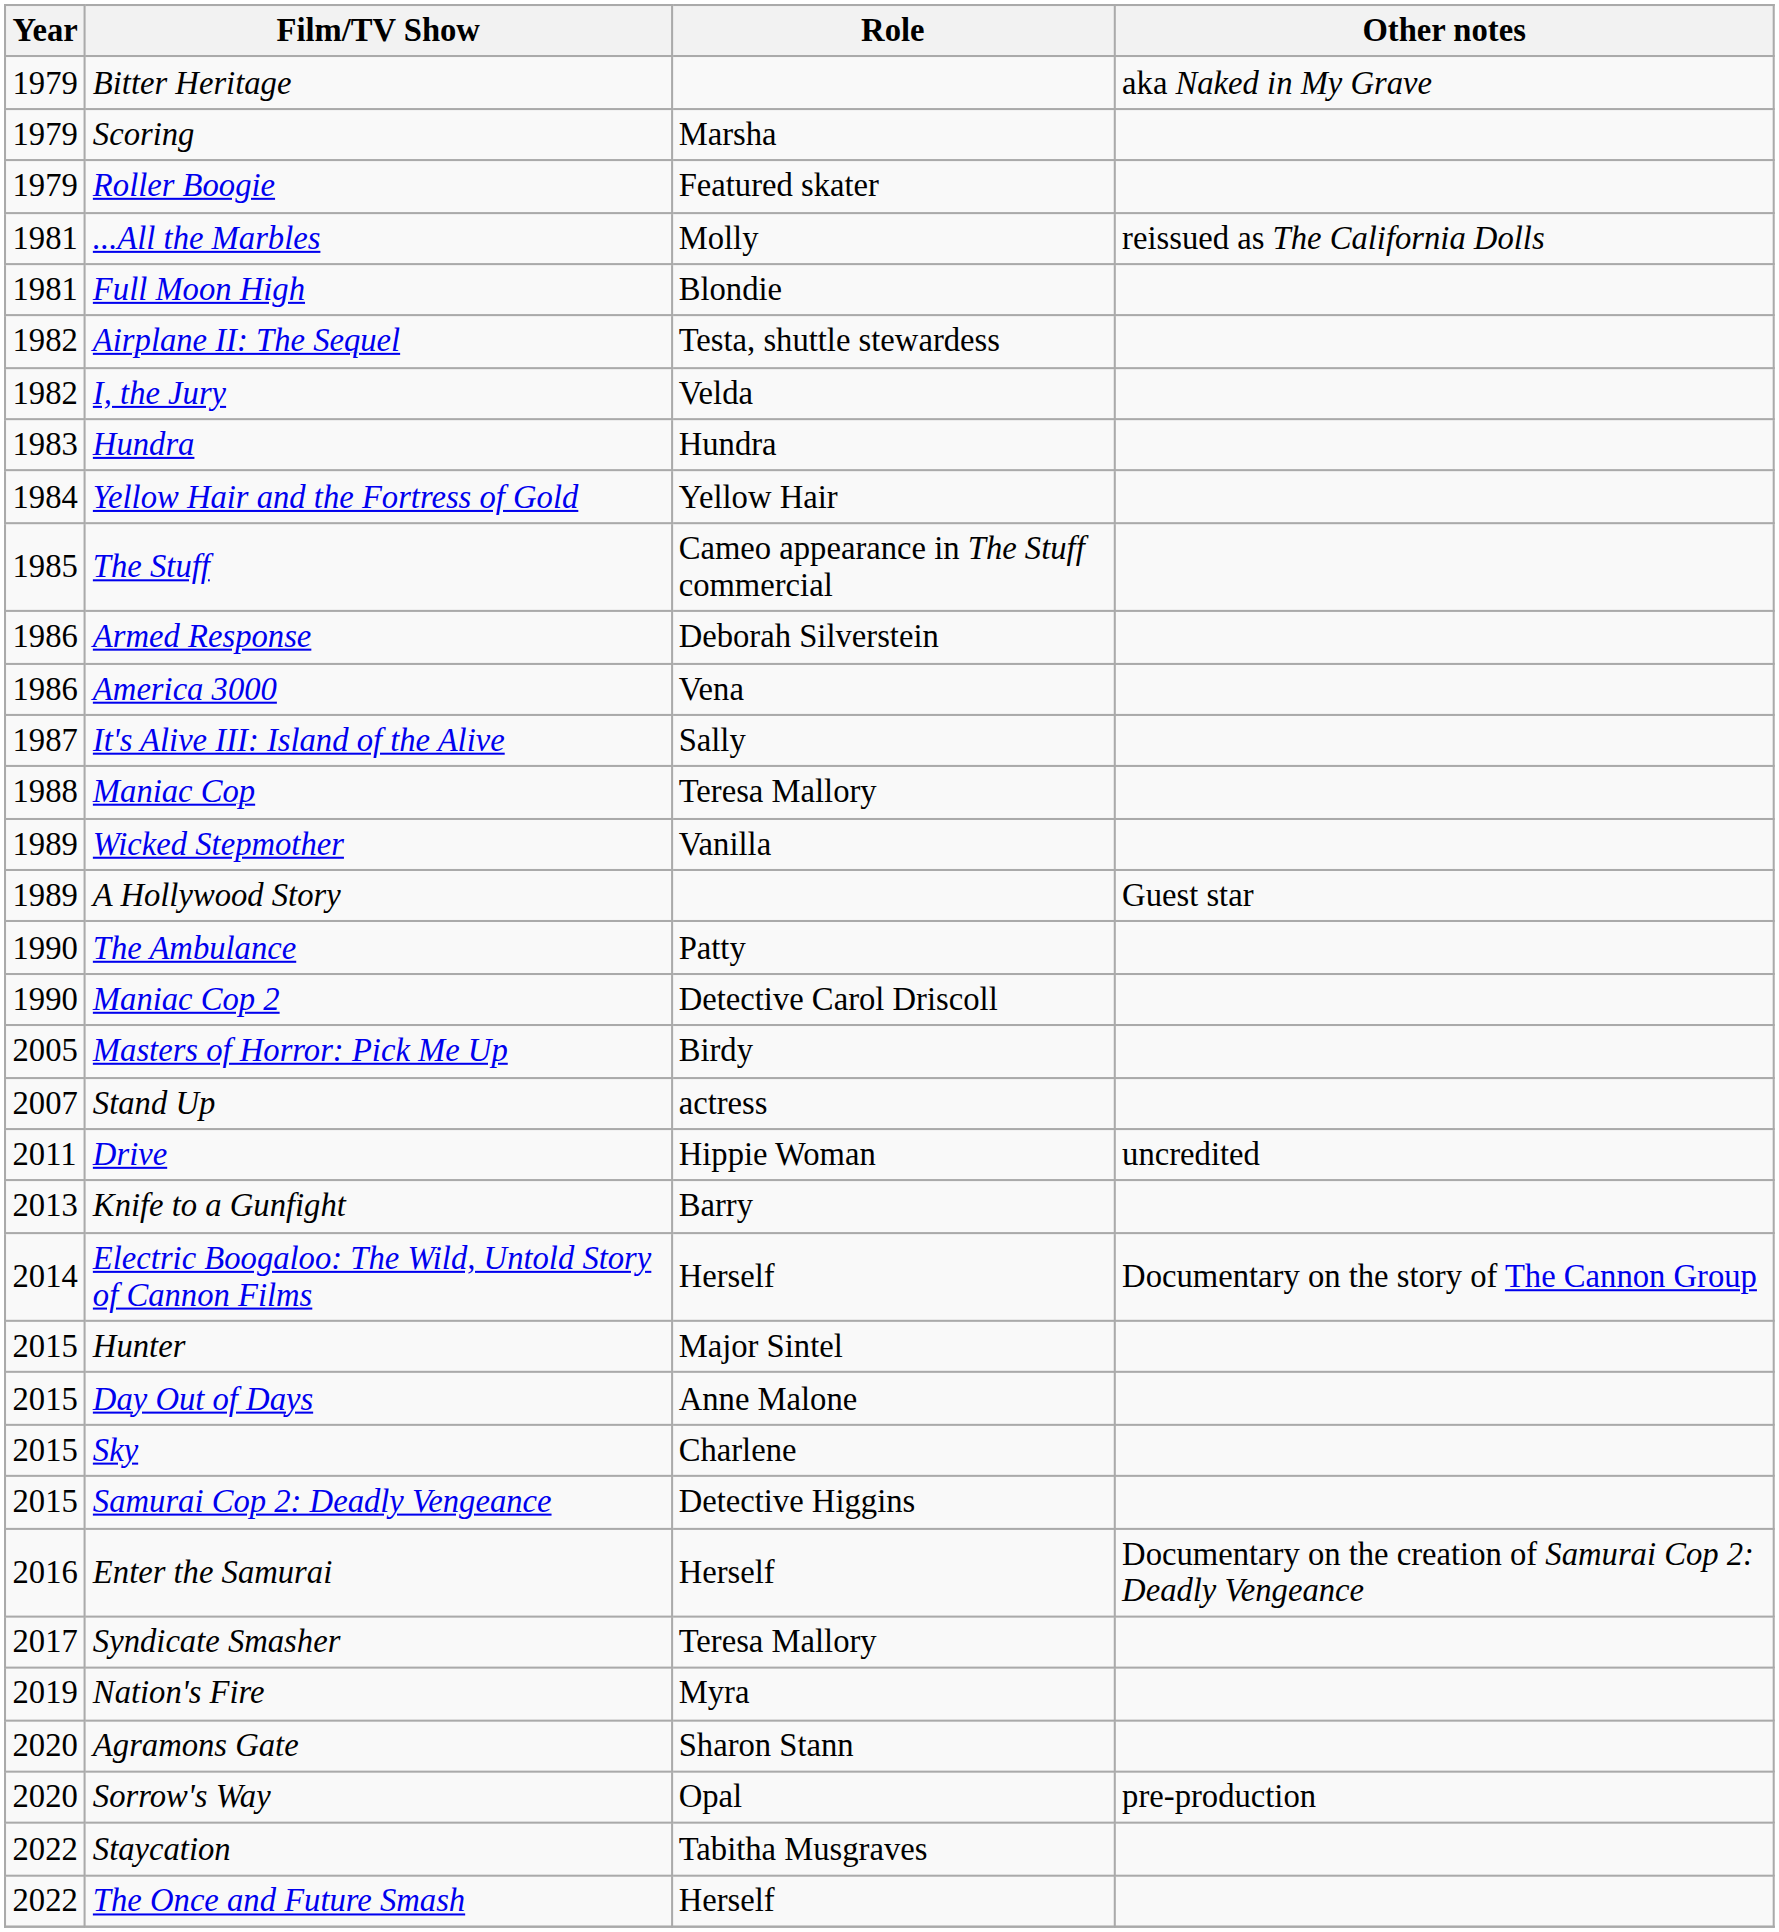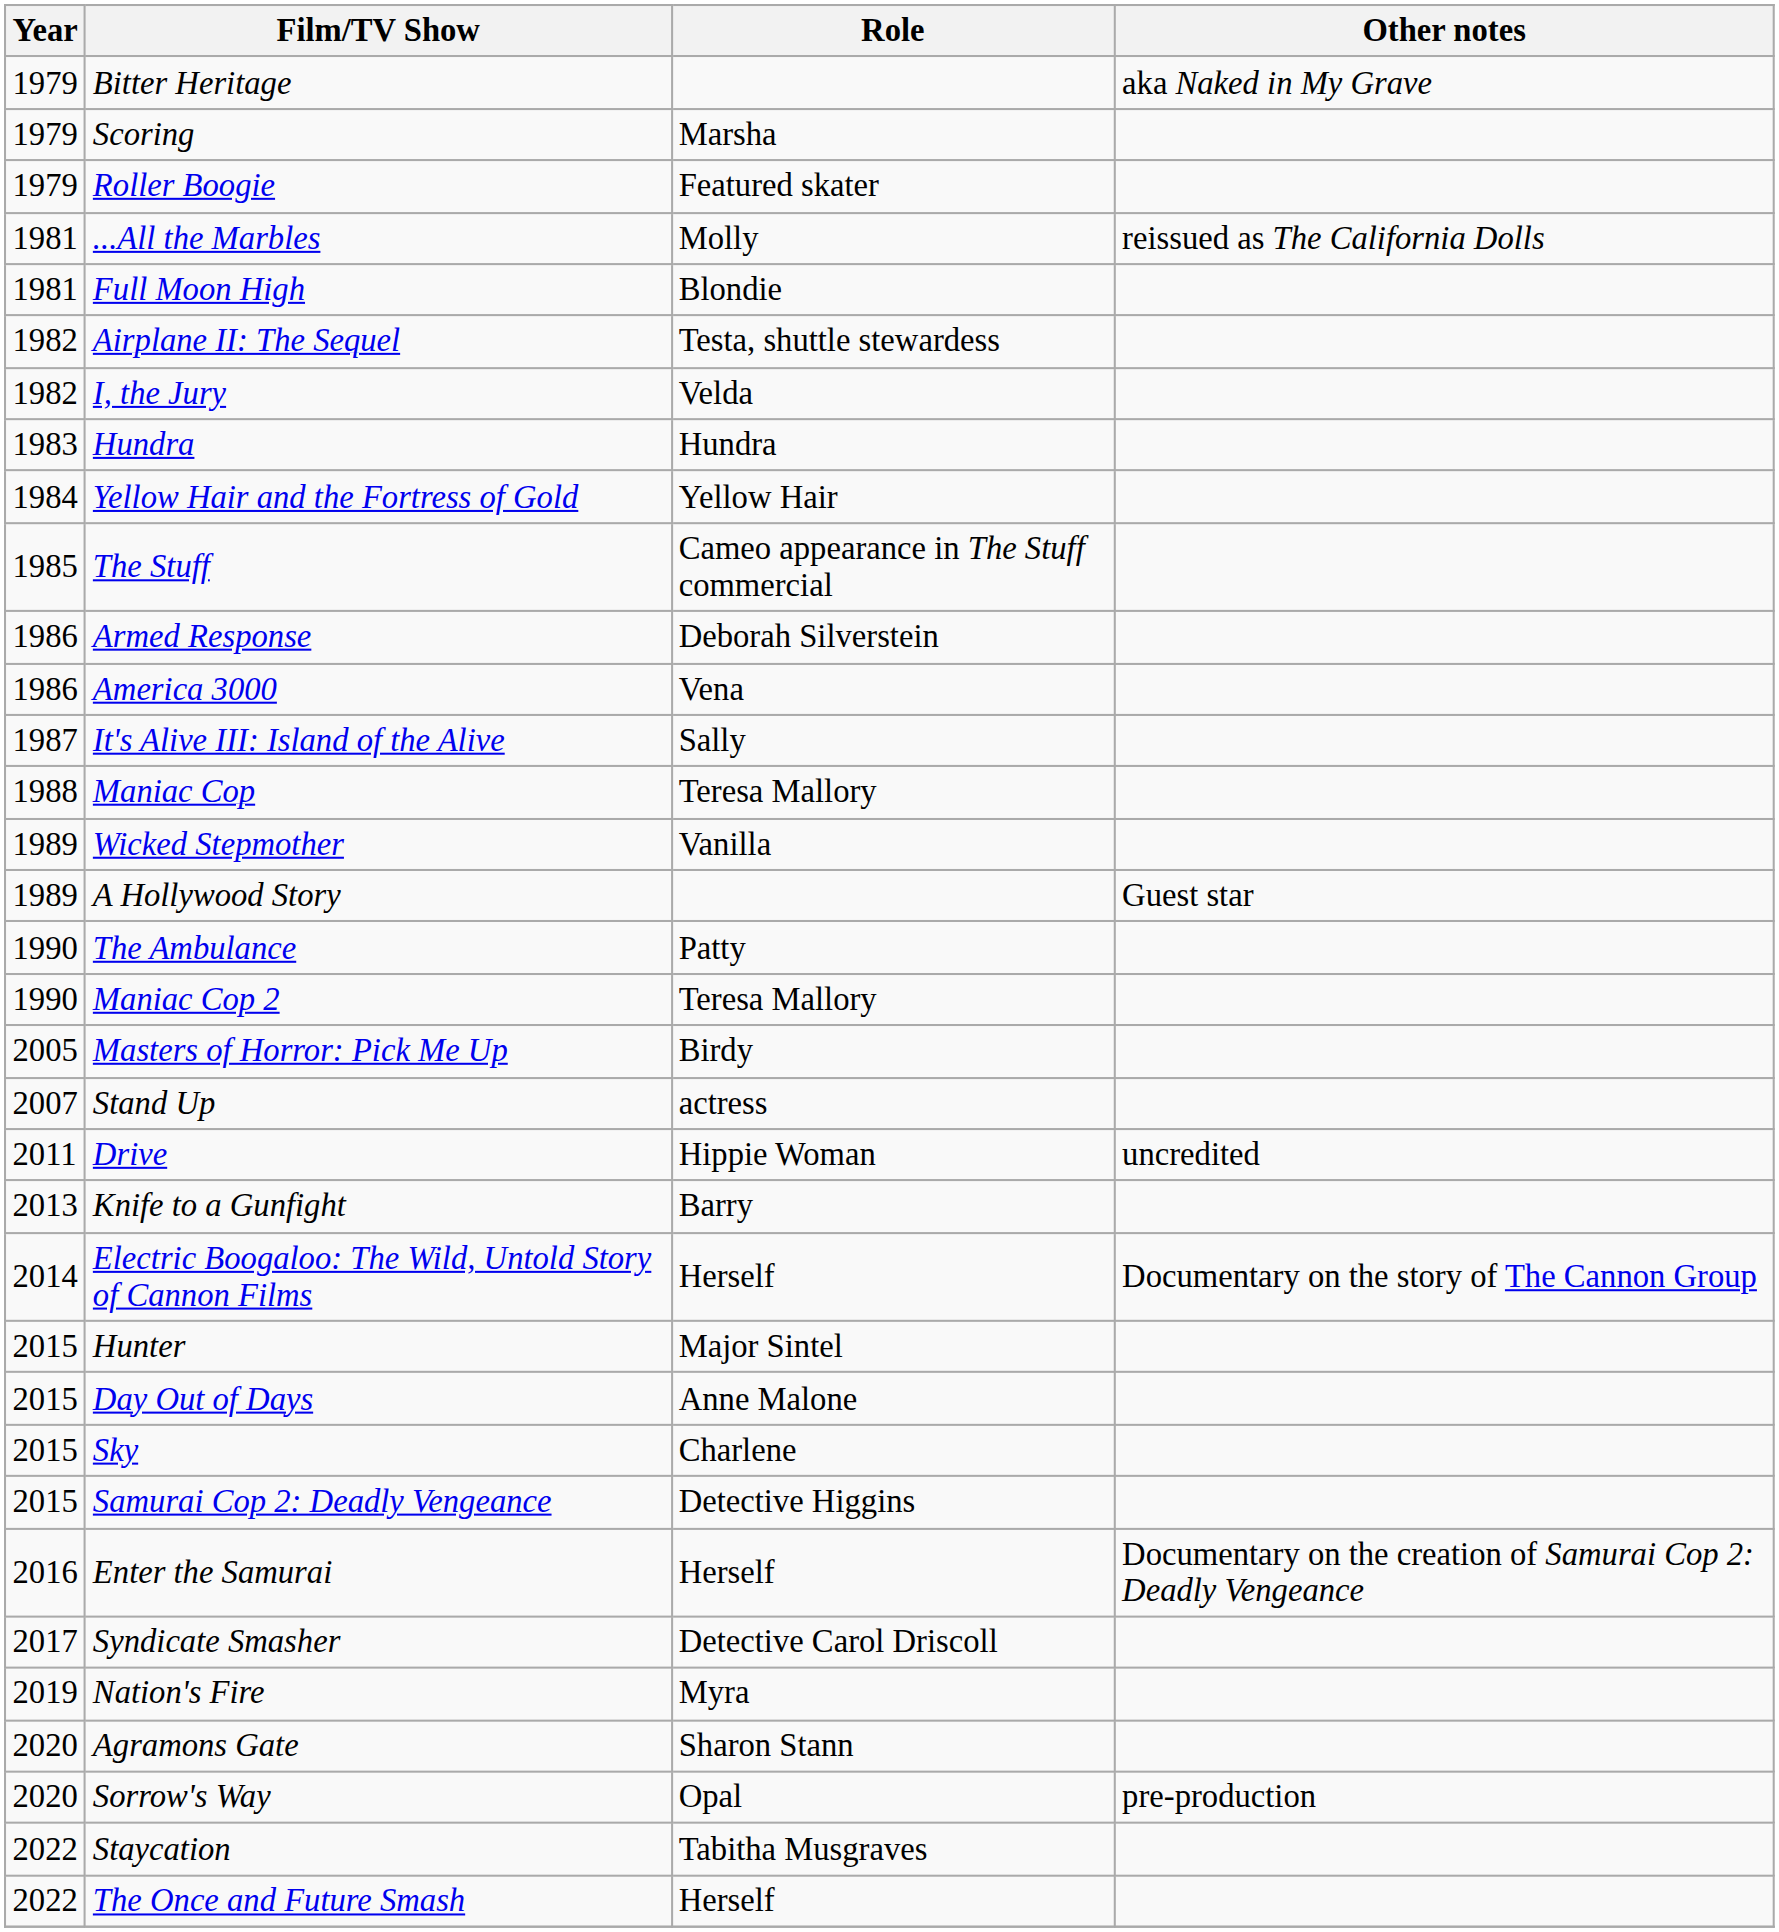(838, 998) Detective Carol Driscoll -> (778, 998) Teresa Mallory
(778, 1641) Teresa Mallory -> (838, 1641) Detective Carol Driscoll
